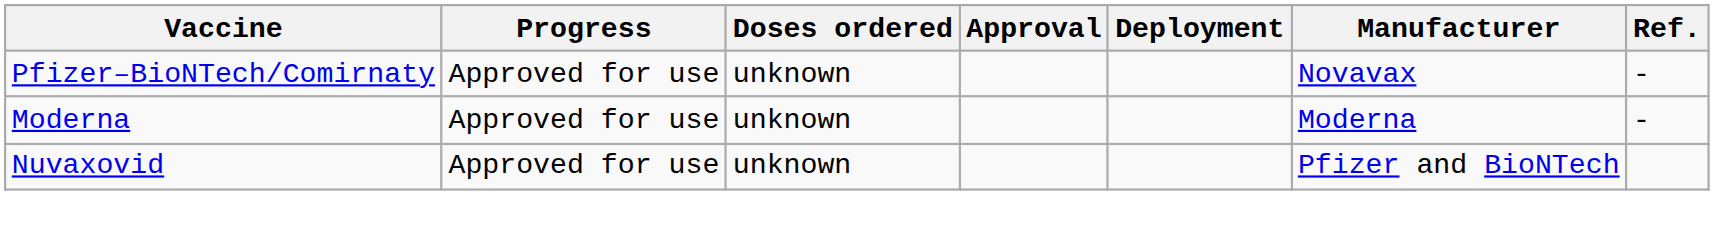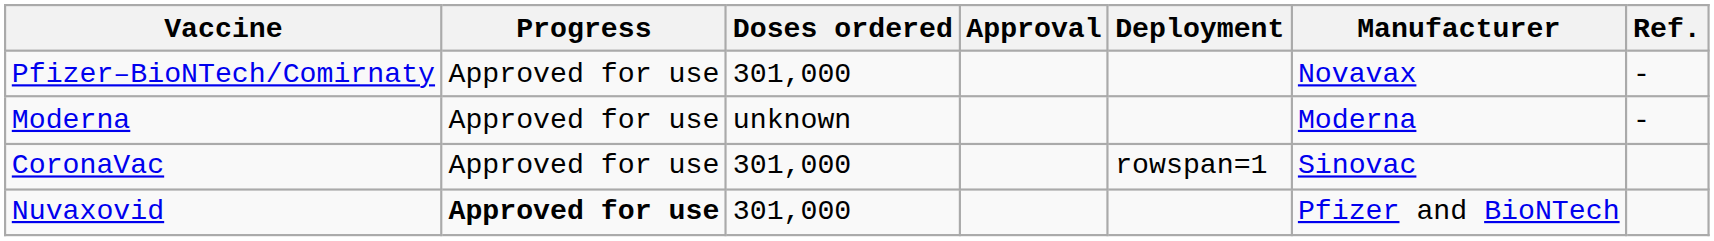(792, 74) unknown -> (792, 74) 301,000
+ row: (88, 166)
(584, 166) normal -> (584, 212) bold
(792, 166) unknown -> (792, 212) 301,000
